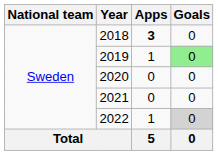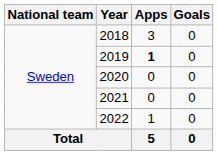(151, 35) bold -> (151, 35) normal
(151, 56) normal -> (151, 56) bold
(192, 56) lightgreen background -> (192, 56) no background
(192, 118) lightgrey background -> (192, 118) no background
